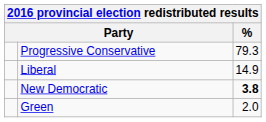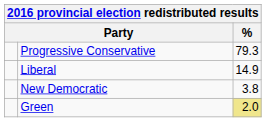(250, 88) bold -> (250, 88) normal
(250, 107) no background -> (250, 107) khaki background
